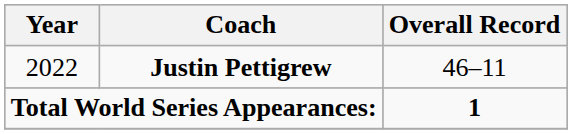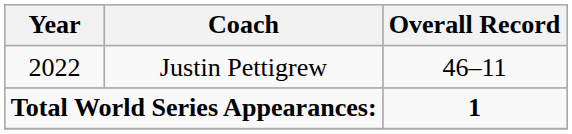(241, 66) bold -> (244, 66) normal
